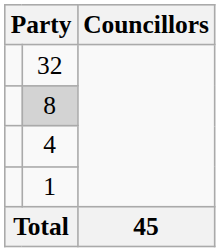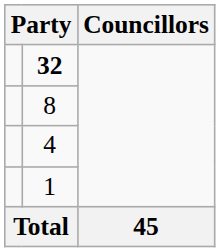(50, 65) normal -> (50, 65) bold
(50, 105) lightgrey background -> (50, 105) no background
